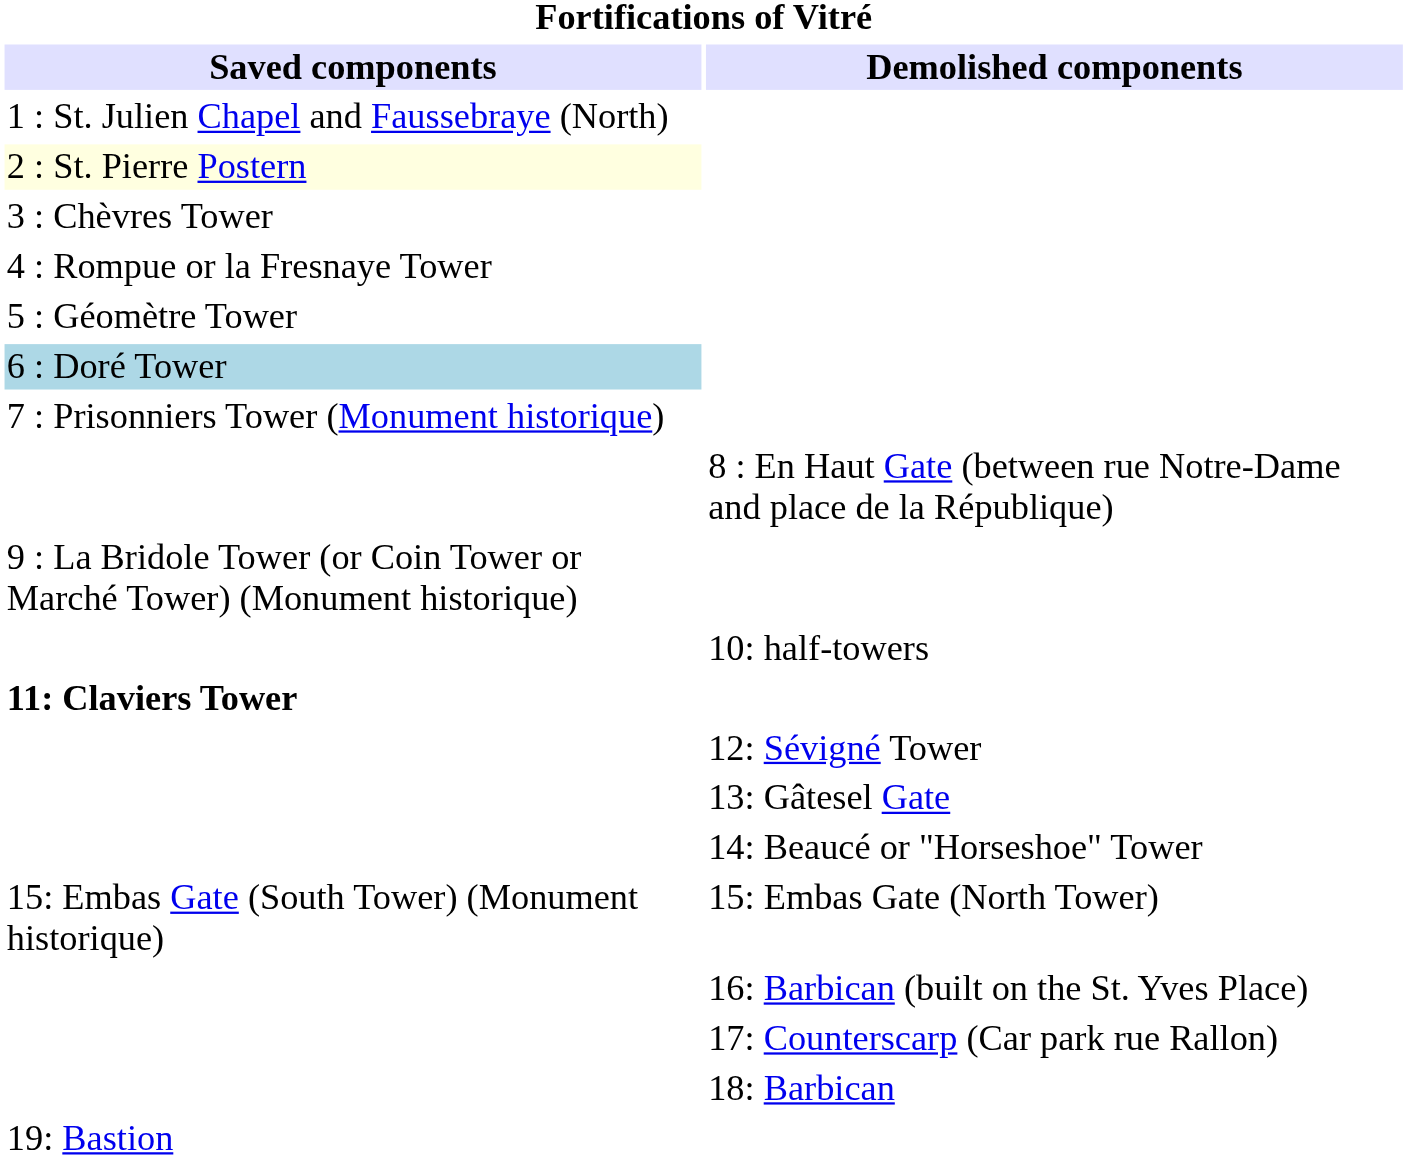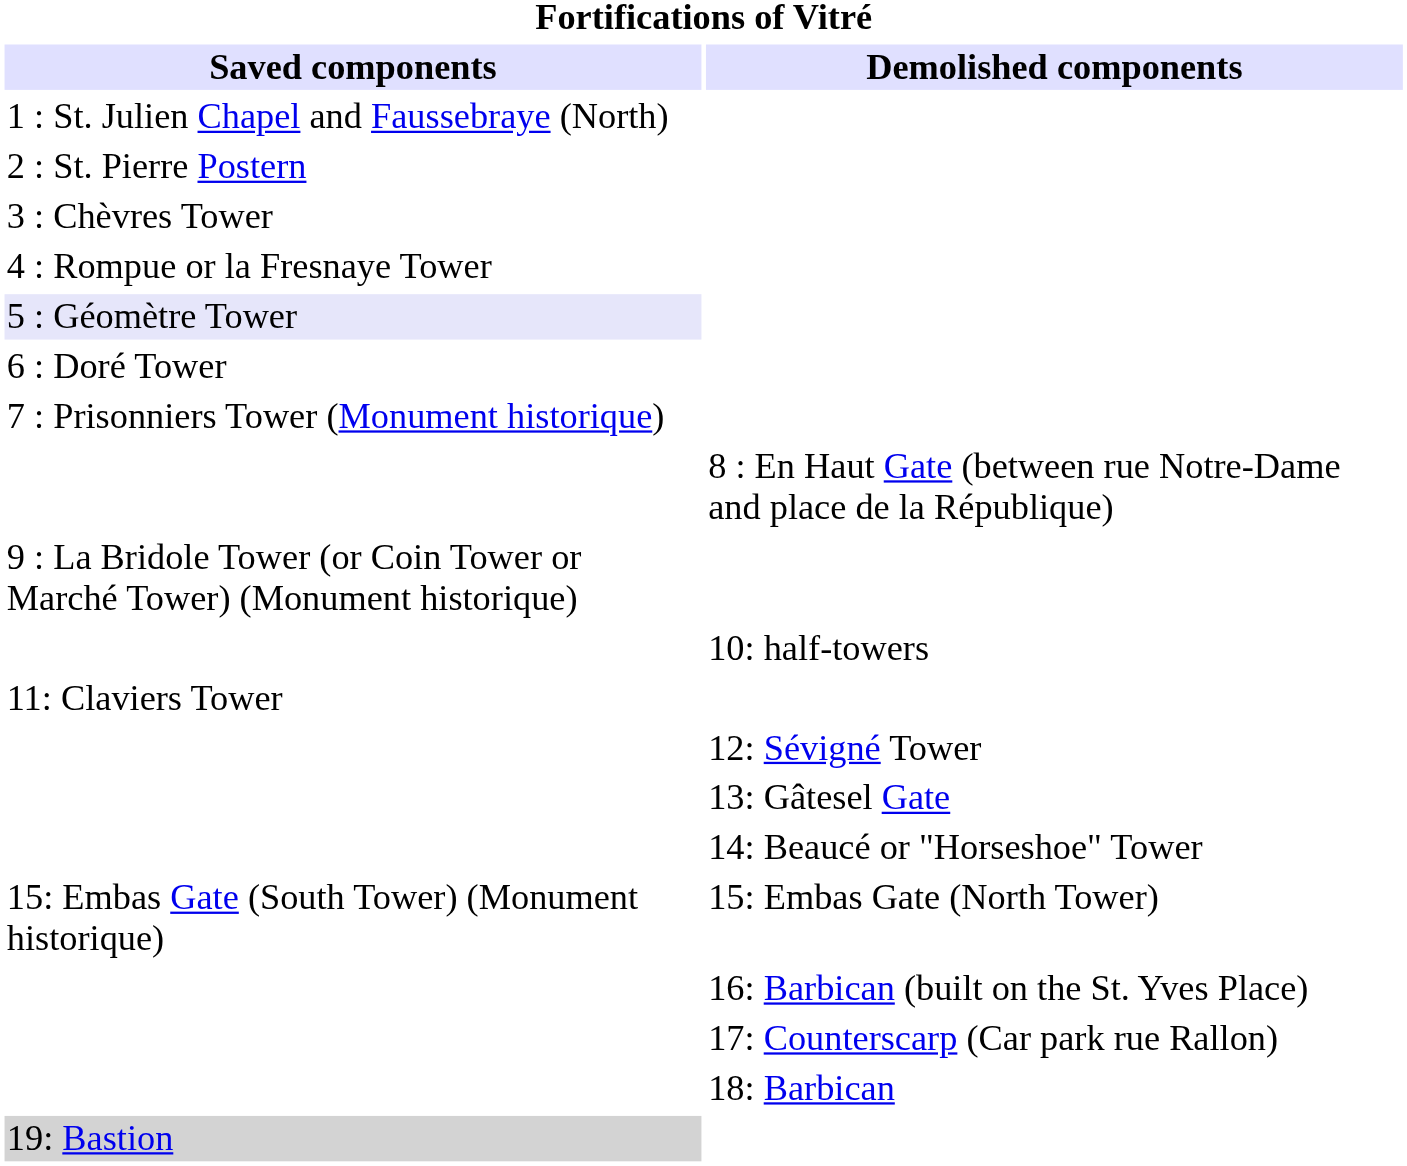(157, 166) lightyellow background -> (157, 166) no background
(152, 316) no background -> (152, 316) lavender background
(117, 366) lightblue background -> (117, 366) no background
(152, 697) bold -> (145, 697) normal
(90, 1137) no background -> (90, 1137) lightgrey background
